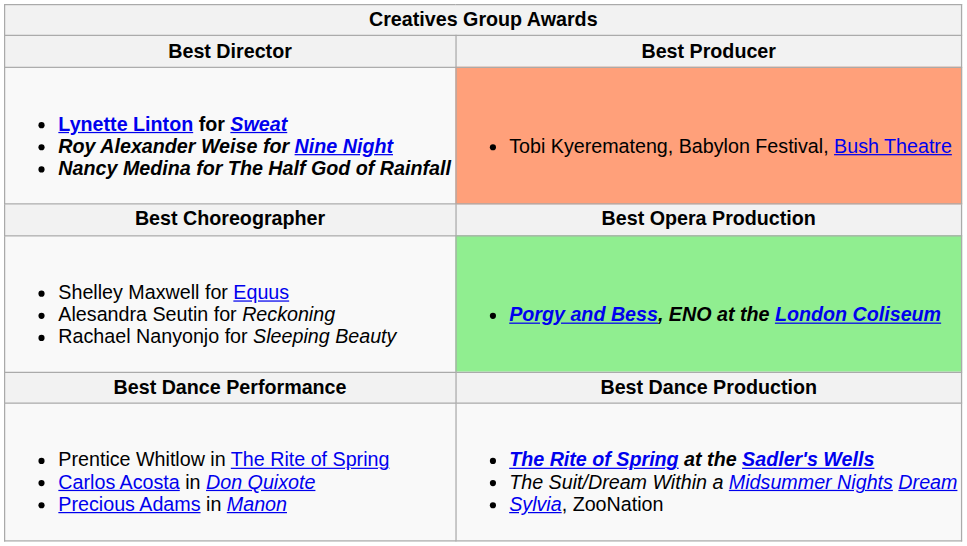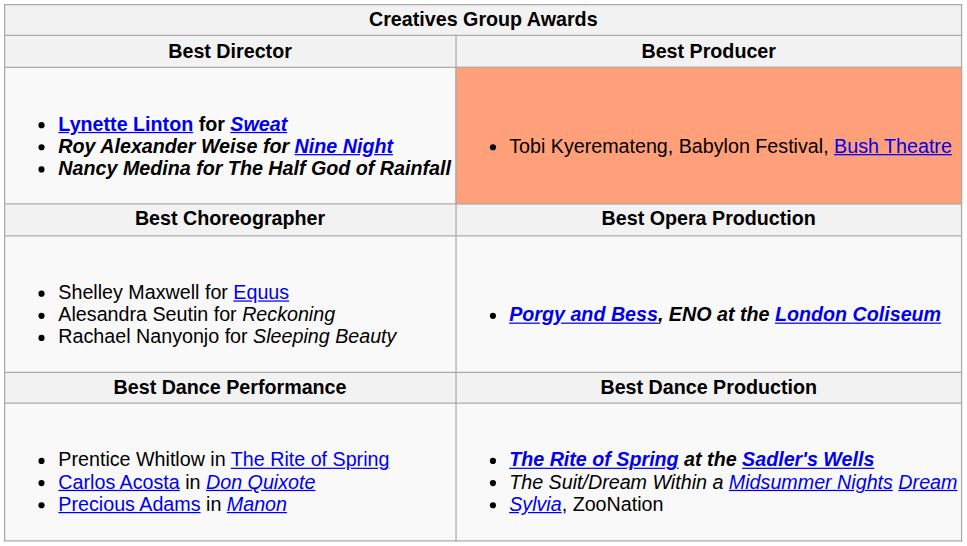(709, 315) lightgreen background -> (709, 315) no background
